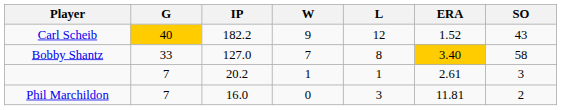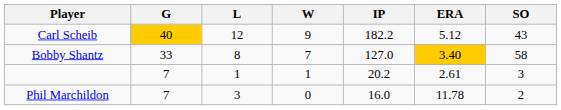columns swapped: (237, 14) <-> (379, 14)
(450, 34) 1.52 -> (450, 34) 5.12
(450, 94) 11.81 -> (450, 94) 11.78
